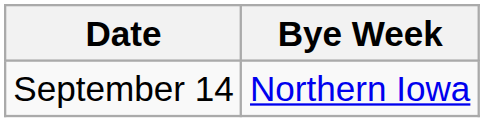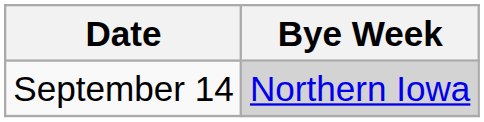(360, 89) no background -> (360, 89) lightgrey background
